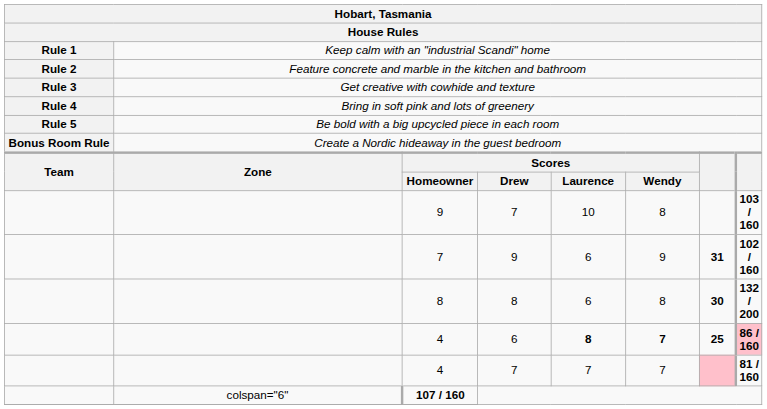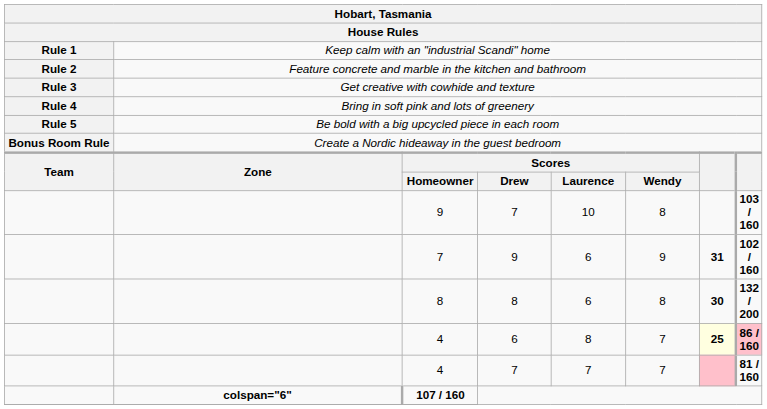(588, 339) bold -> (588, 339) normal
(662, 339) bold -> (662, 339) normal
(717, 339) no background -> (717, 339) lightyellow background
(257, 396) normal -> (258, 396) bold
